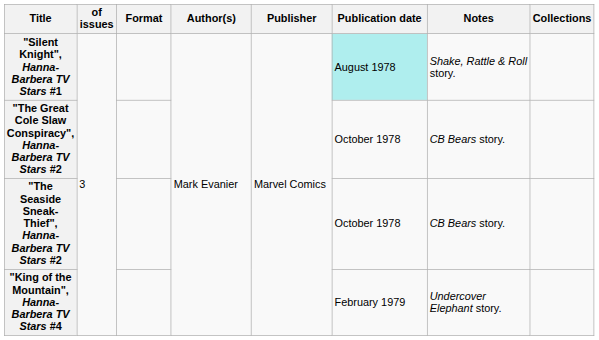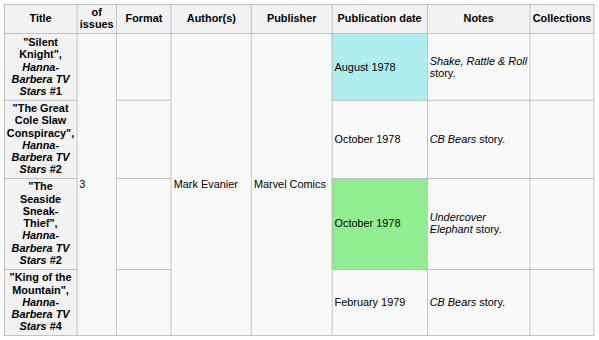(367, 224) no background -> (367, 224) lightgreen background
(467, 224) CB Bears story. -> (466, 224) Undercover Elephant story.
(466, 302) Undercover Elephant story. -> (467, 302) CB Bears story.
